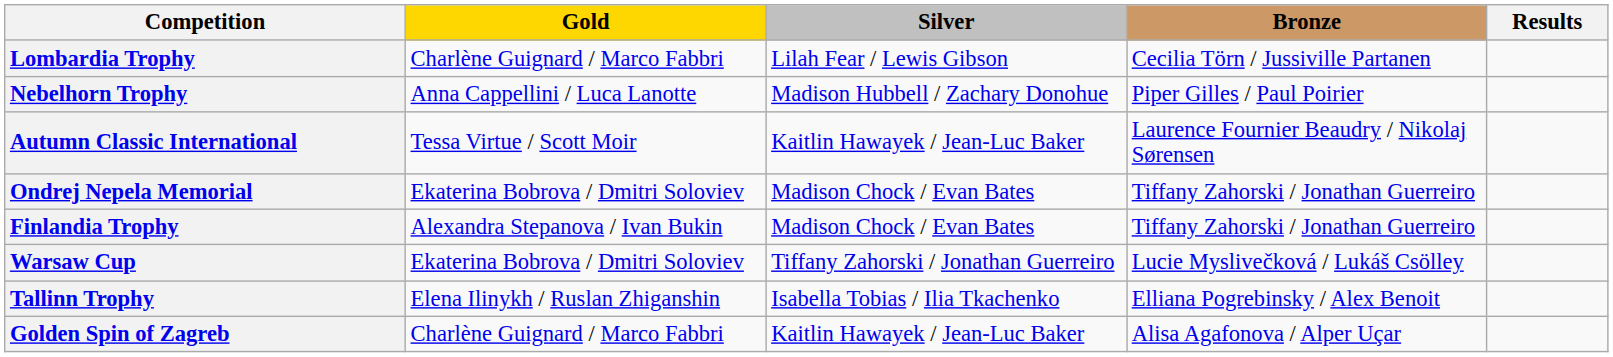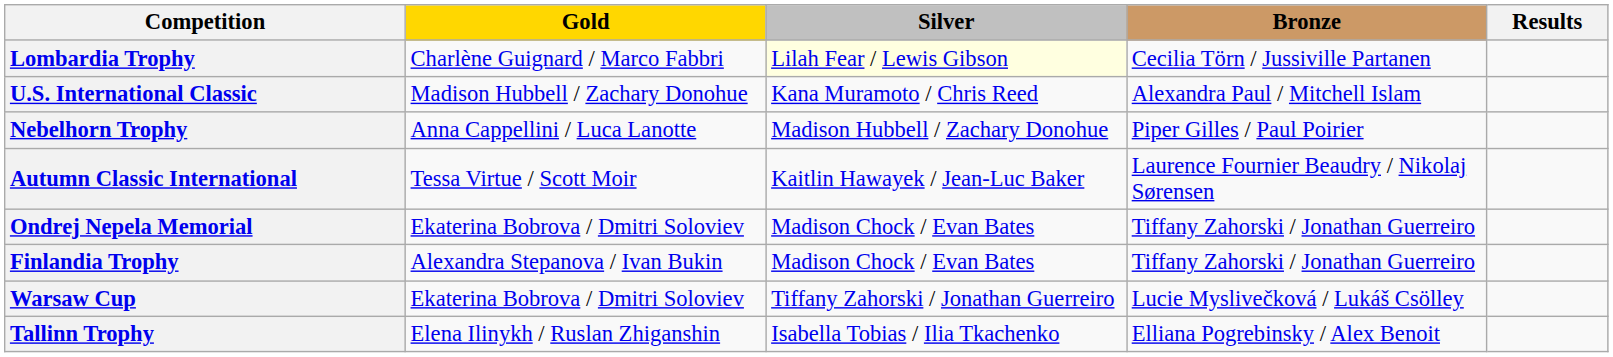(890, 58) no background -> (890, 58) lightyellow background
+ row: (133, 93)
- row: (120, 333)
